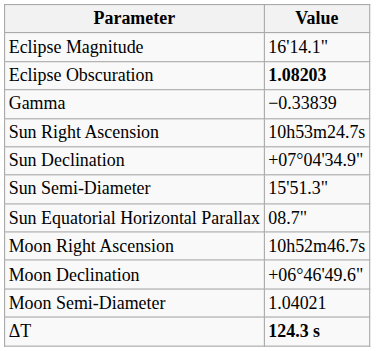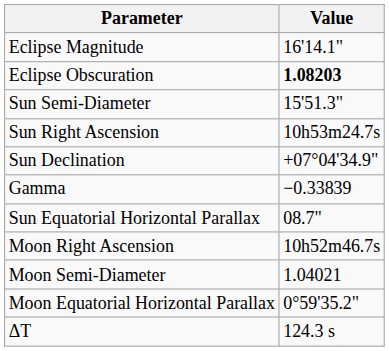rows swapped: (37, 103) <-> (80, 189)
- row: (74, 274)
+ row: (142, 302)
(294, 331) bold -> (309, 331) normal
